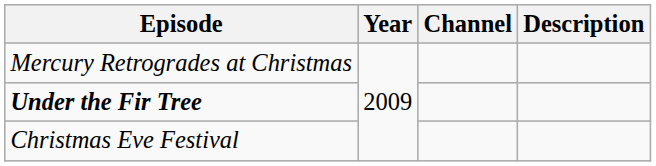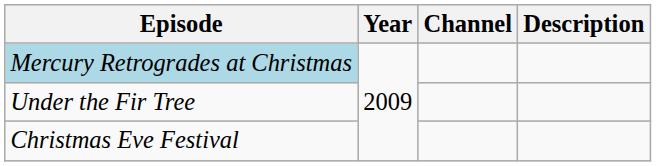(181, 62) no background -> (181, 62) lightblue background
(106, 101) bold -> (103, 101) normal
